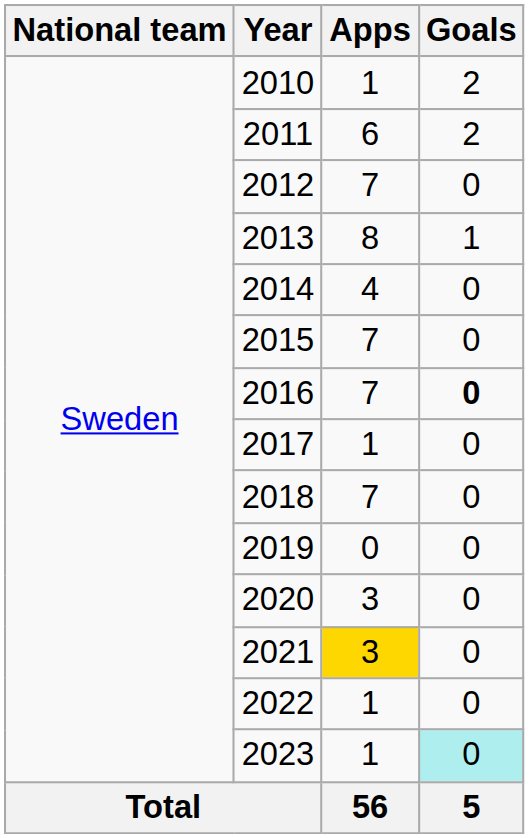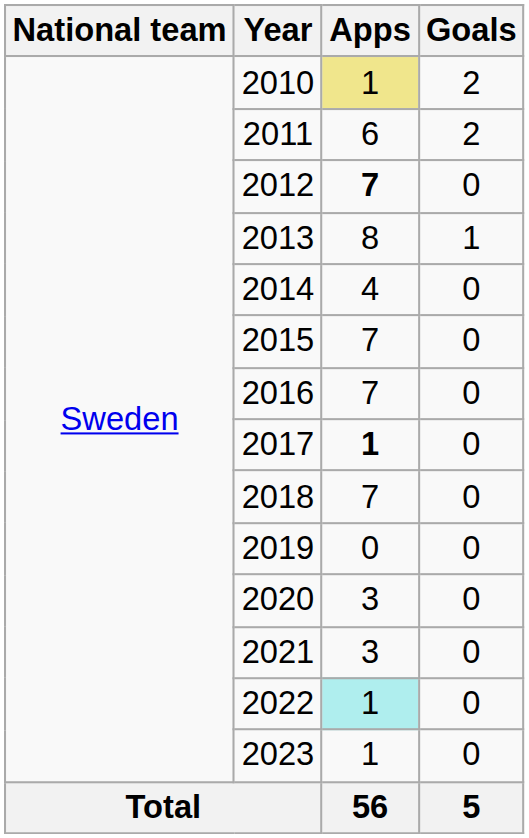(370, 82) no background -> (370, 82) khaki background
(370, 185) normal -> (370, 185) bold
(471, 392) bold -> (471, 392) normal
(370, 444) normal -> (370, 444) bold
(370, 651) gold background -> (370, 651) no background
(370, 703) no background -> (370, 703) paleturquoise background
(471, 755) paleturquoise background -> (471, 755) no background
